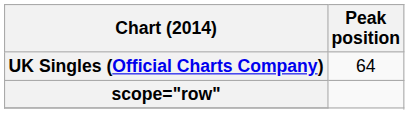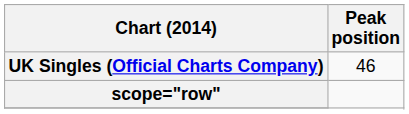(366, 66) 64 -> (366, 66) 46
